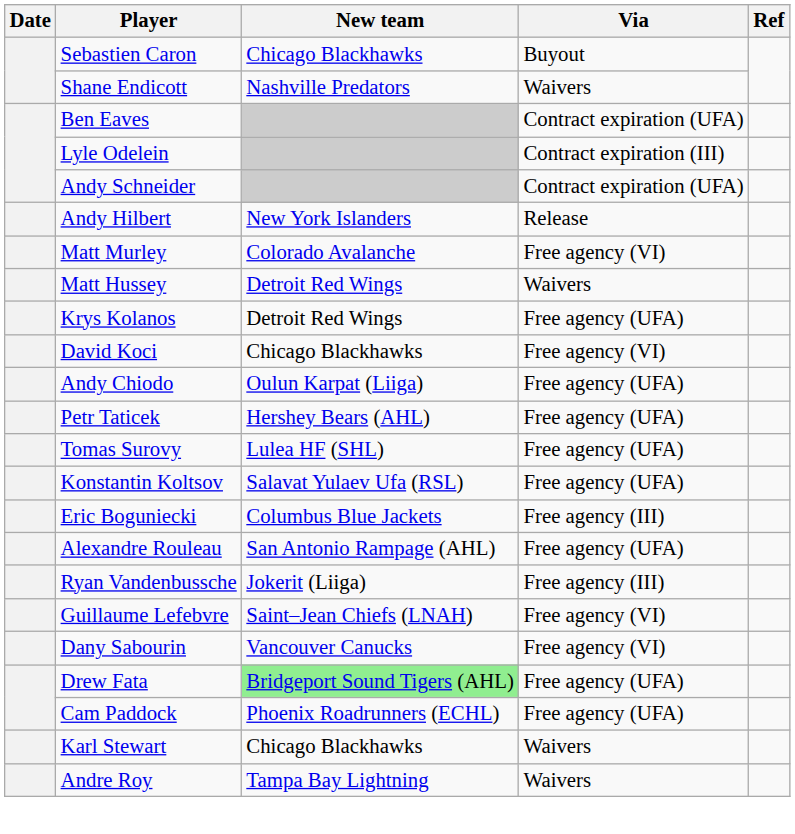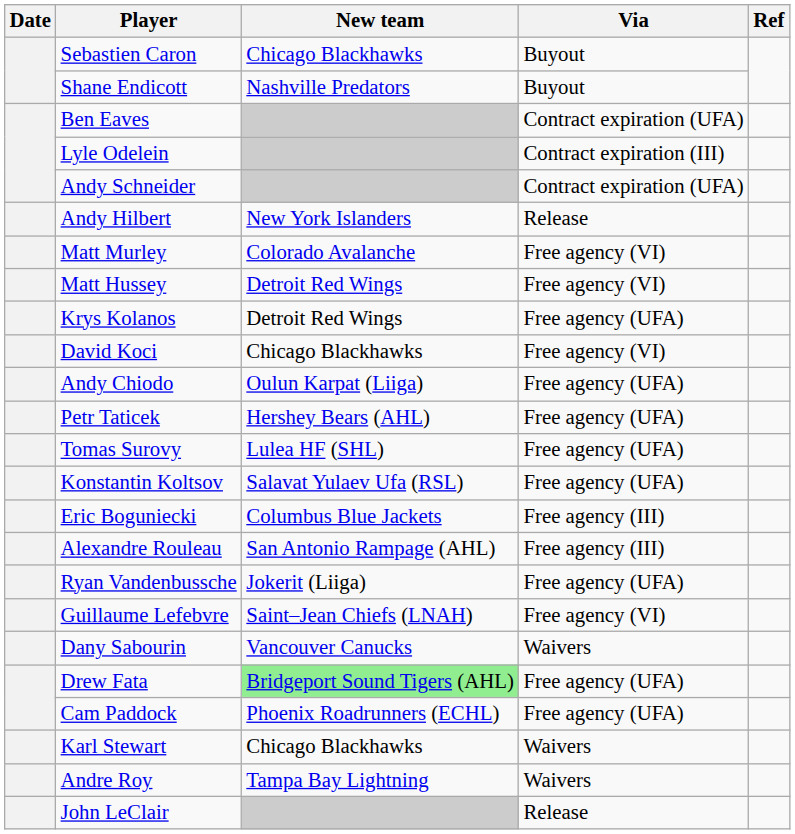(557, 86) Waivers -> (554, 86) Buyout
(557, 284) Waivers -> (594, 284) Free agency (VI)
(604, 548) Free agency (UFA) -> (594, 548) Free agency (III)
(594, 581) Free agency (III) -> (604, 581) Free agency (UFA)
(594, 647) Free agency (VI) -> (557, 647) Waivers
+ row: (115, 812)
